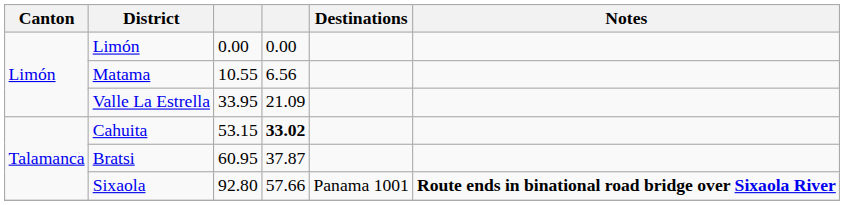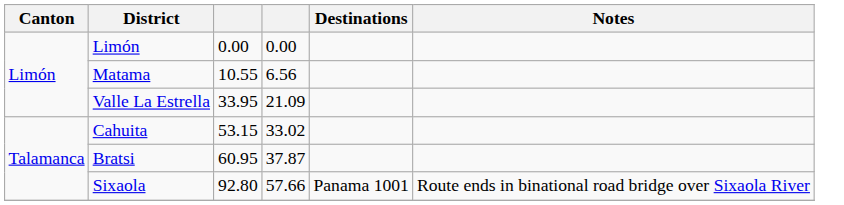(286, 130) bold -> (286, 130) normal
(626, 185) bold -> (613, 185) normal
